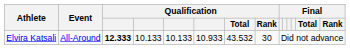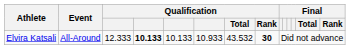(118, 38) bold -> (118, 38) normal
(148, 38) normal -> (148, 38) bold
(267, 38) normal -> (267, 38) bold
